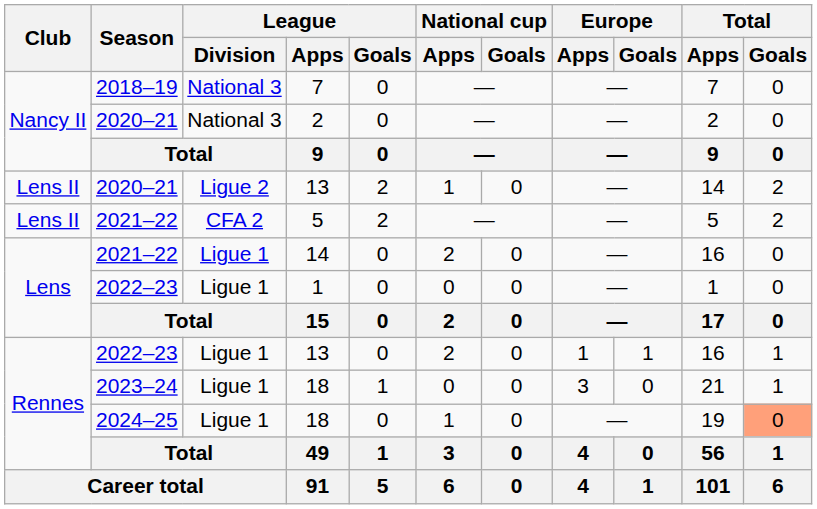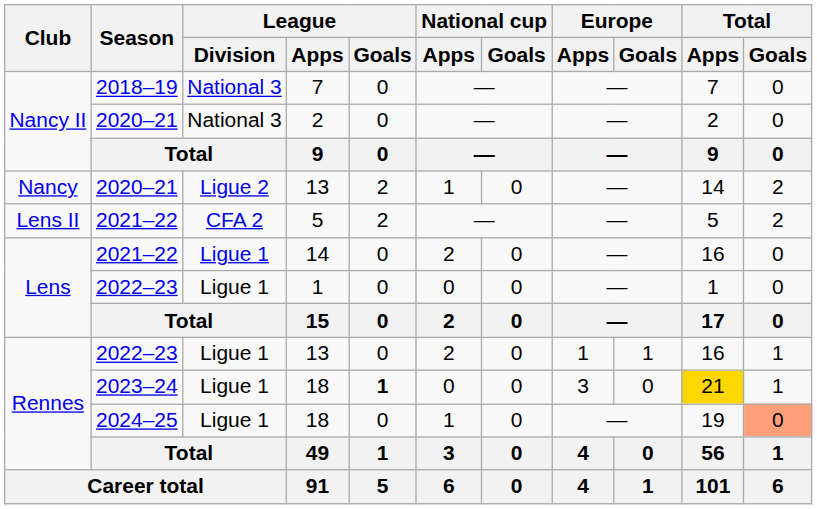(48, 187) Lens II -> (48, 187) Nancy
(383, 386) normal -> (383, 386) bold
(713, 386) no background -> (713, 386) gold background
